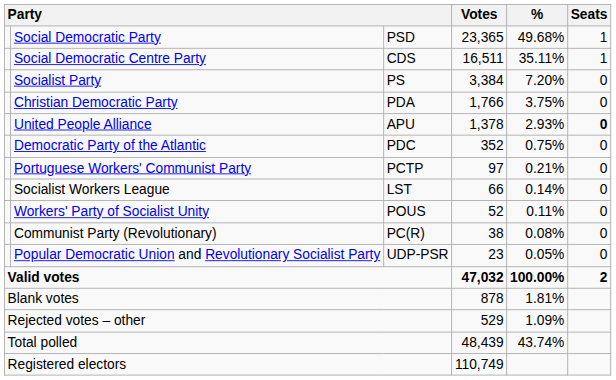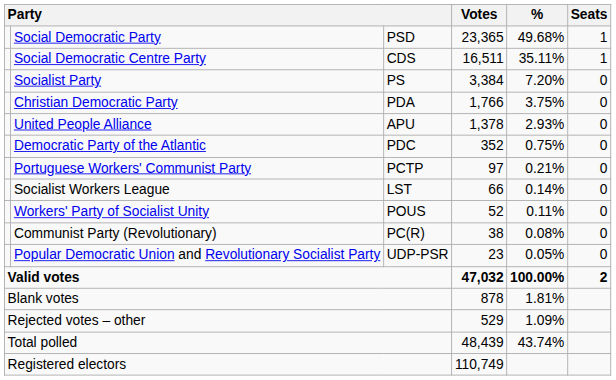(604, 124) bold -> (604, 124) normal
